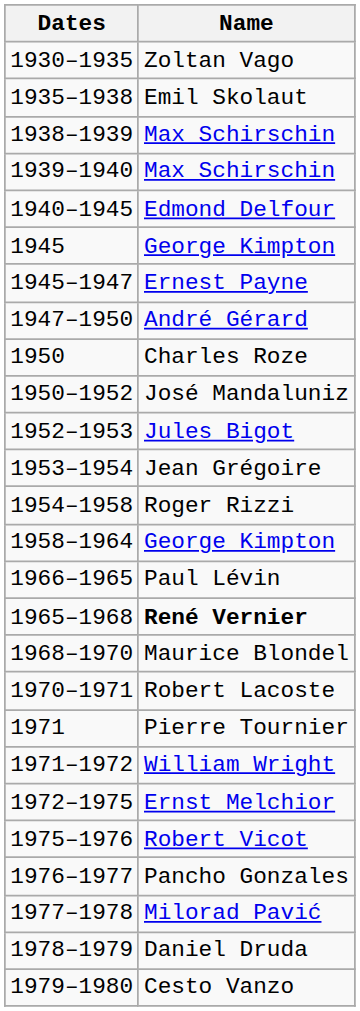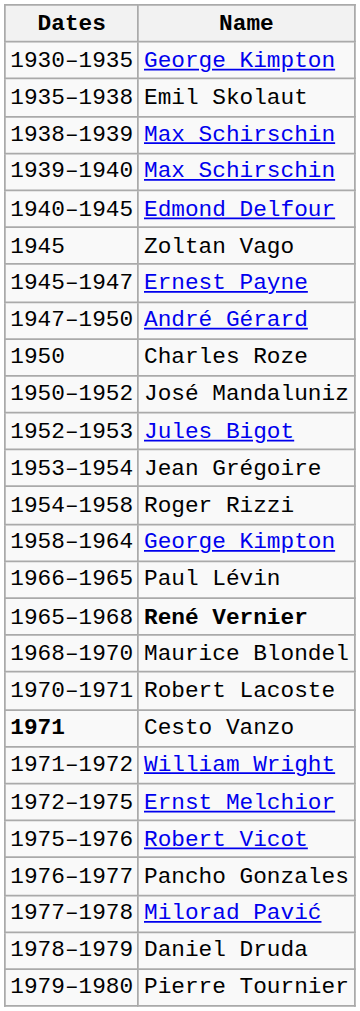(219, 60) Zoltan Vago -> (240, 60) George Kimpton
(240, 246) George Kimpton -> (219, 246) Zoltan Vago
(38, 728) normal -> (38, 728) bold
(246, 728) Pierre Tournier -> (219, 728) Cesto Vanzo
(219, 987) Cesto Vanzo -> (246, 987) Pierre Tournier
